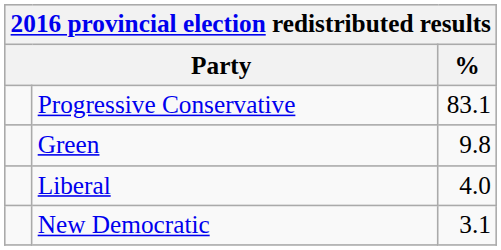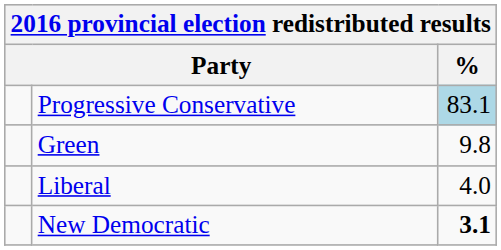(469, 104) no background -> (469, 104) lightblue background
(475, 225) normal -> (475, 225) bold
